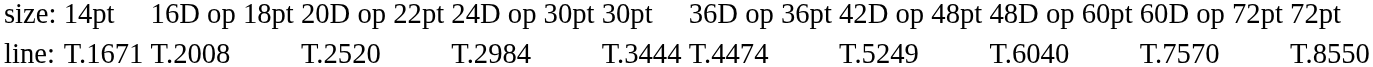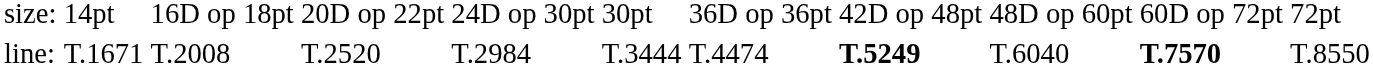(879, 53) normal -> (880, 53) bold
(1180, 53) normal -> (1180, 53) bold
